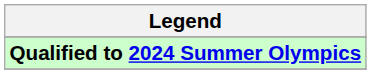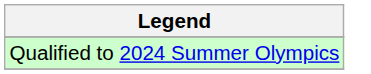(185, 52) bold -> (174, 52) normal
